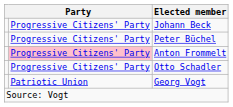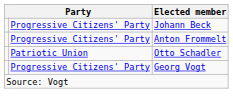- row: (185, 39)
(80, 53) pink background -> (80, 39) no background
(80, 67) Progressive Citizens' Party -> (49, 53) Patriotic Union
(49, 81) Patriotic Union -> (80, 67) Progressive Citizens' Party
